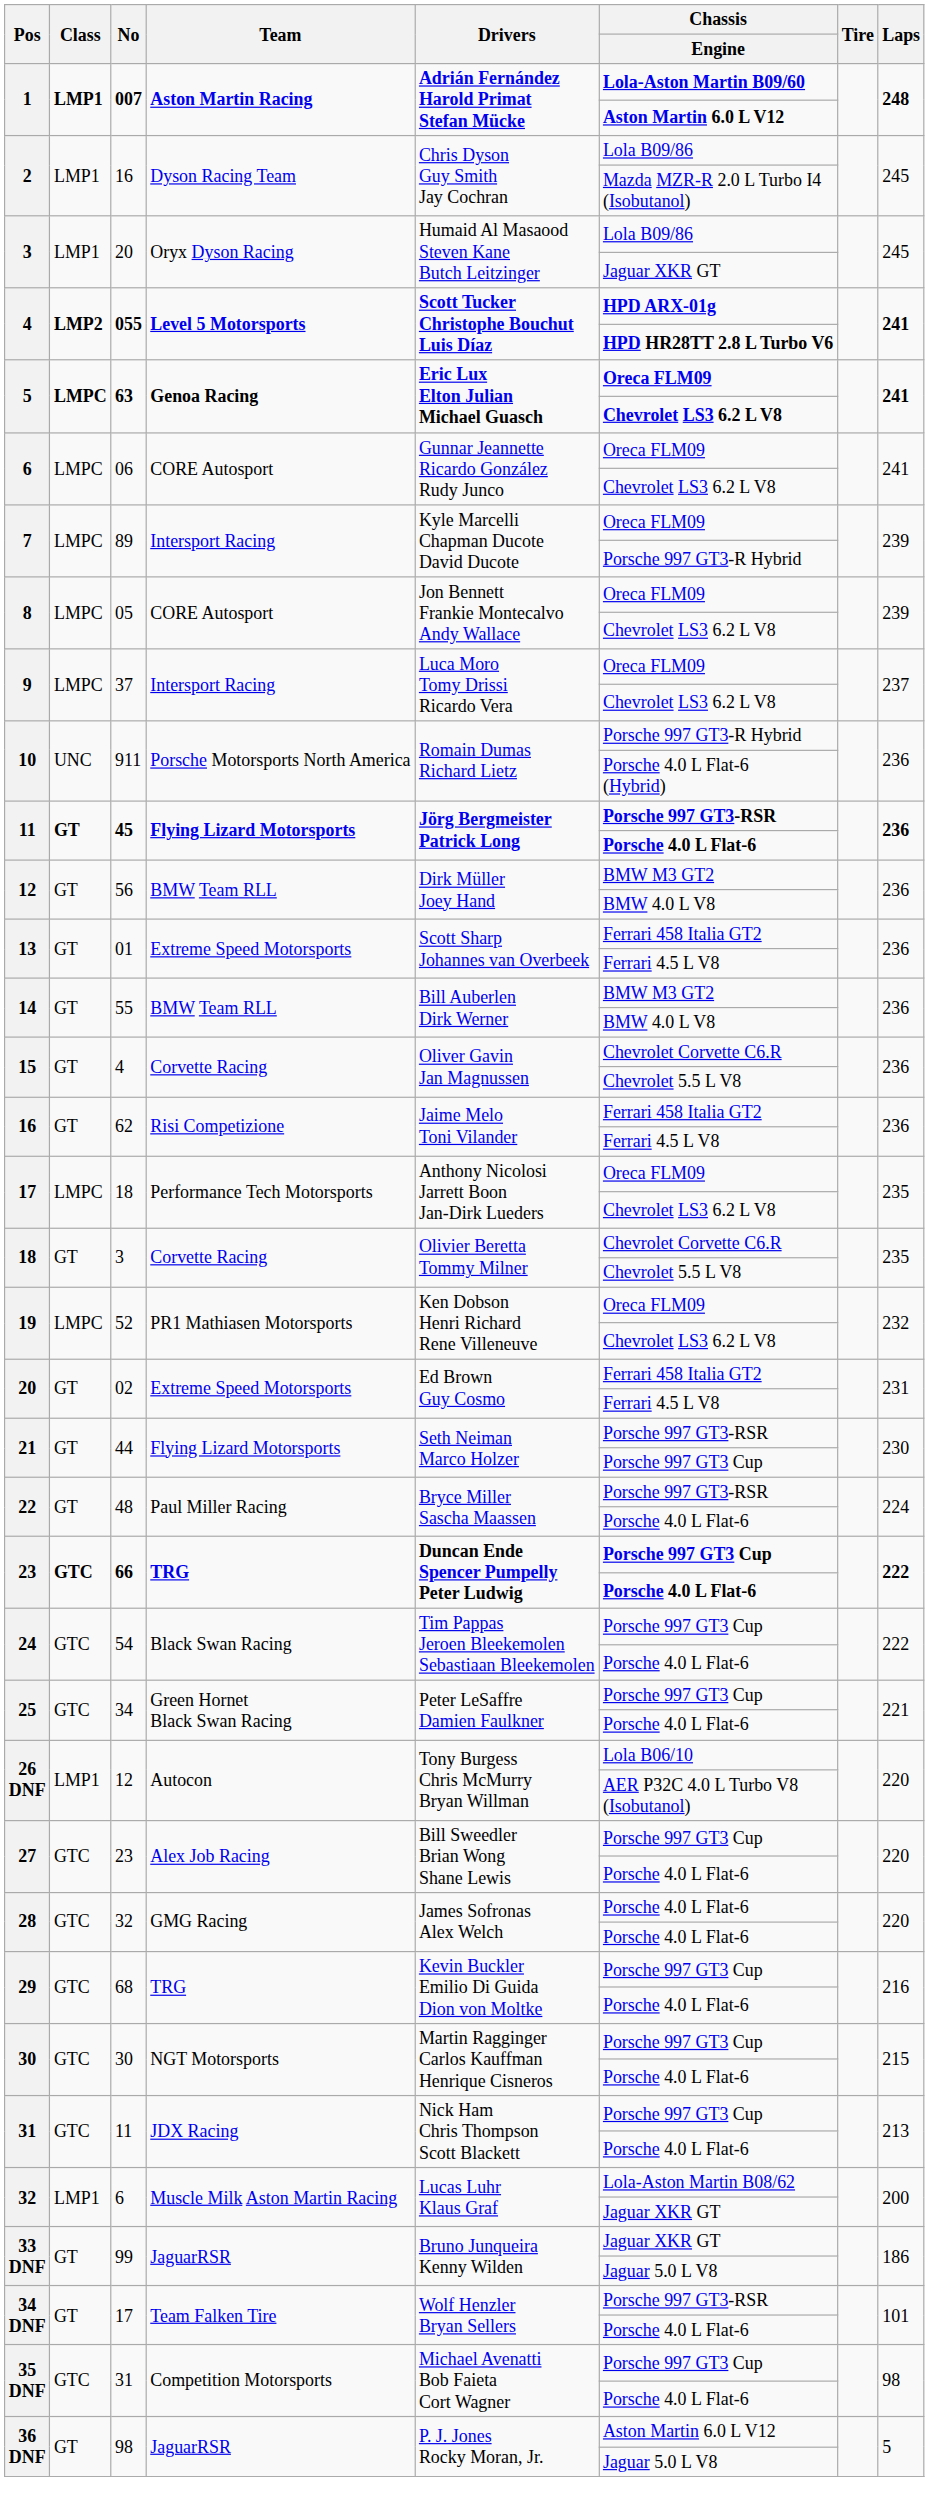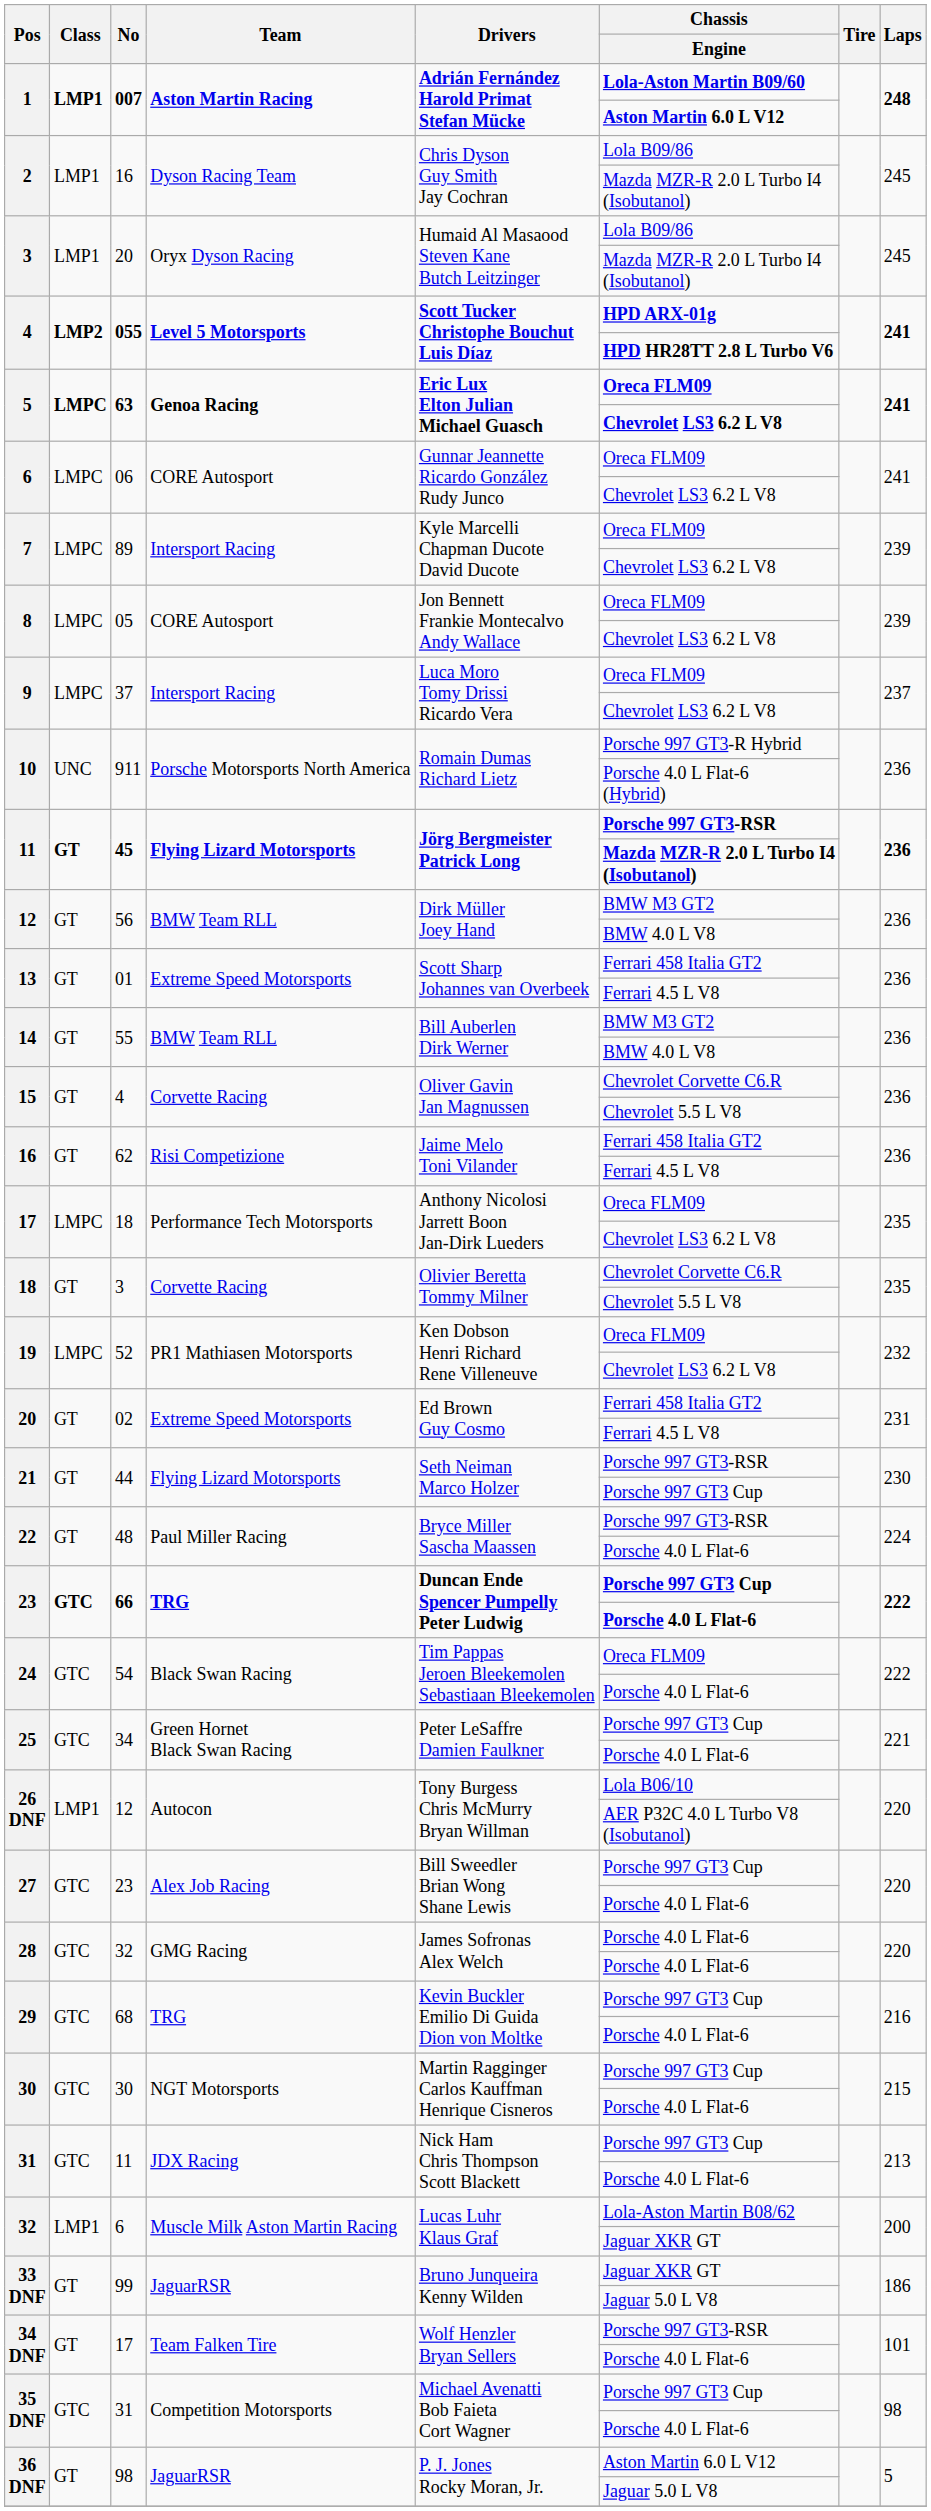(662, 270) Jaguar XKR GT -> (712, 271) Mazda MZR-R 2.0 L Turbo I4 (Isobutanol)
(702, 558) Porsche 997 GT3-R Hybrid -> (689, 566) Chevrolet LS3 6.2 L V8
(680, 845) Porsche 4.0 L Flat-6 -> (719, 864) Mazda MZR-R 2.0 L Turbo I4 (Isobutanol)
(683, 1626) Porsche 997 GT3 Cup -> (654, 1656) Oreca FLM09
